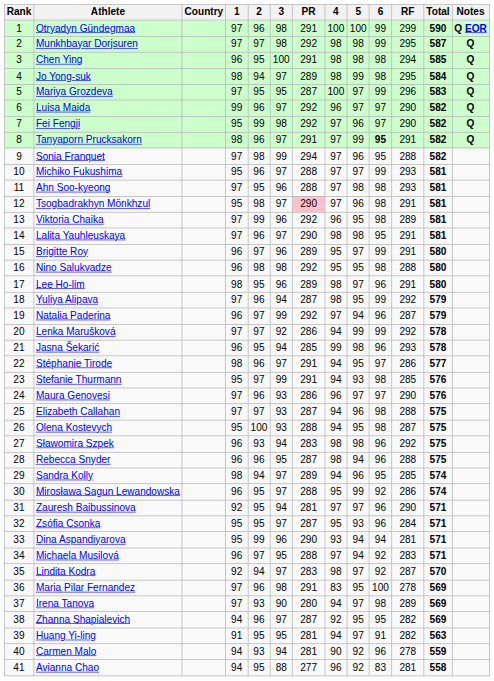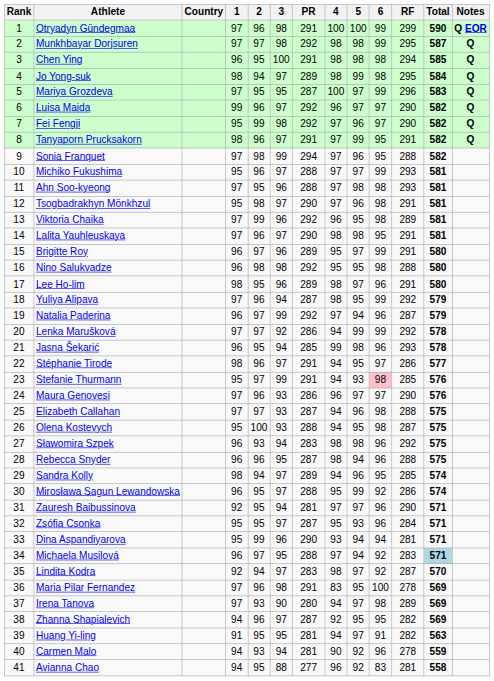(380, 140) bold -> (380, 140) normal
(309, 204) pink background -> (309, 204) no background
(380, 380) no background -> (380, 380) pink background
(438, 556) no background -> (438, 556) lightblue background
